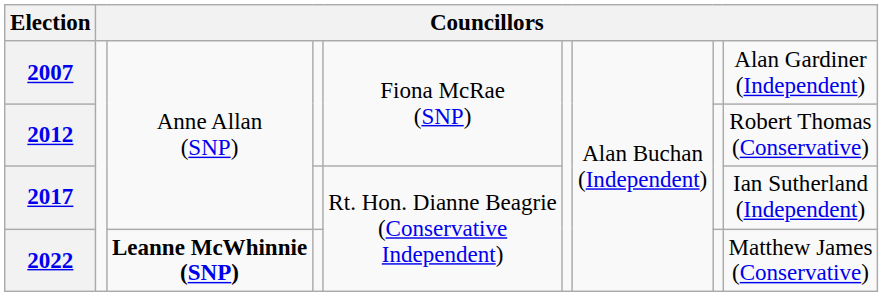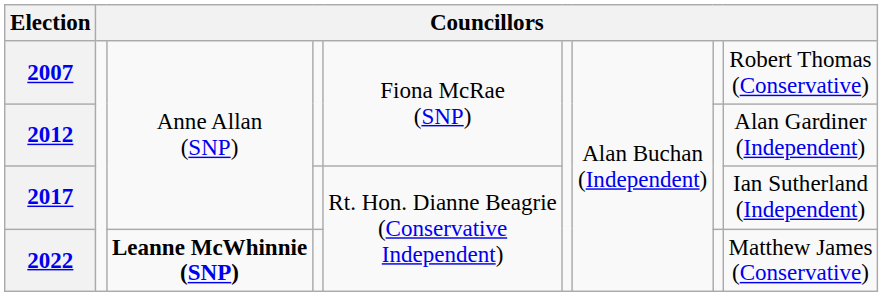(800, 72) Alan Gardiner (Independent) -> (800, 72) Robert Thomas (Conservative)
(800, 134) Robert Thomas (Conservative) -> (800, 134) Alan Gardiner (Independent)
